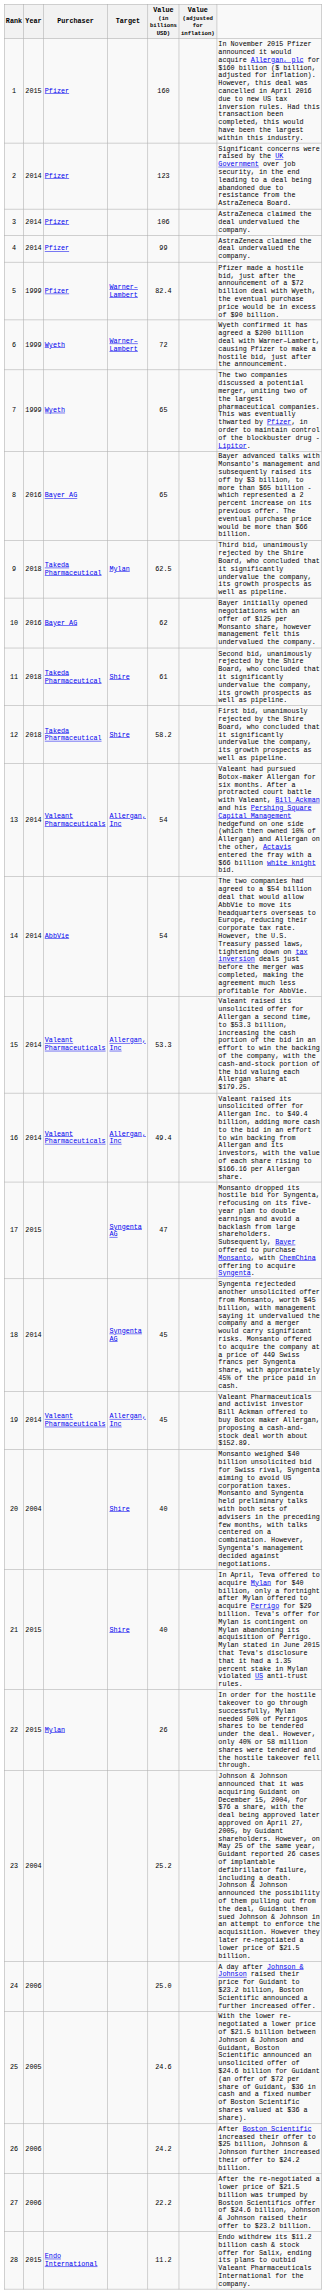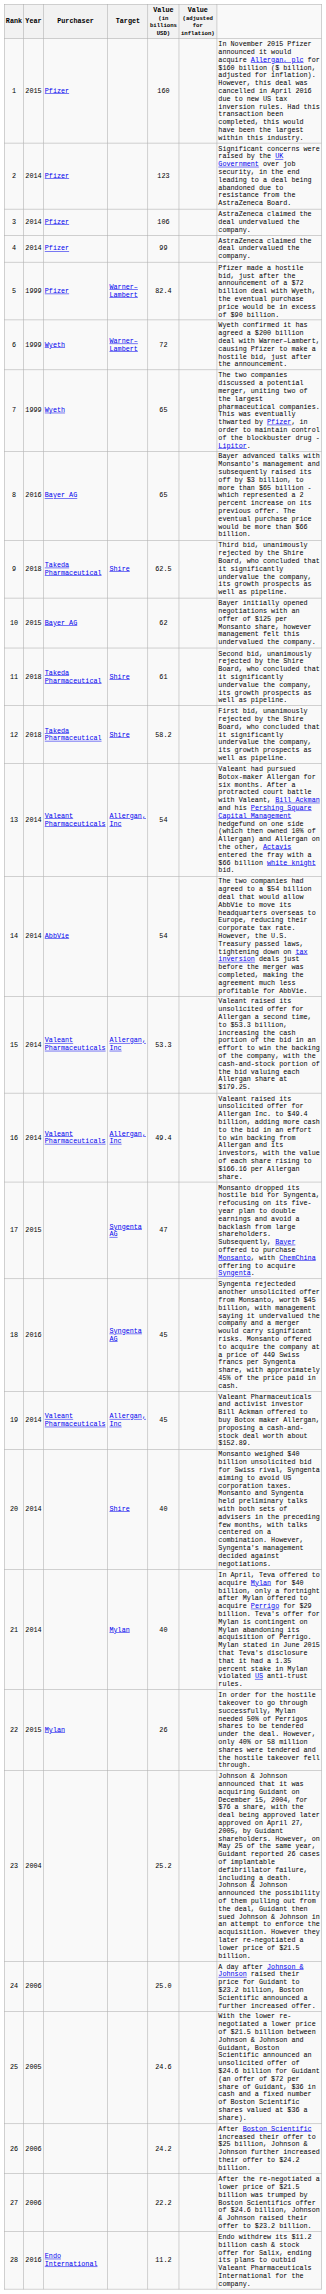(120, 569) Mylan -> (120, 569) Shire
(33, 623) 2016 -> (33, 623) 2015
(33, 1335) 2014 -> (33, 1335) 2016
(33, 1509) 2004 -> (33, 1509) 2014
(33, 1630) 2015 -> (33, 1630) 2014
(120, 1630) Shire -> (120, 1630) Mylan
(33, 2260) 2015 -> (33, 2260) 2016
